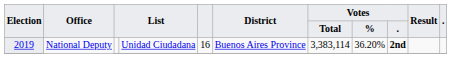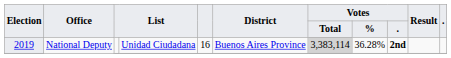(330, 45) no background -> (330, 45) lightgrey background
(370, 45) 36.20% -> (370, 45) 36.28%
